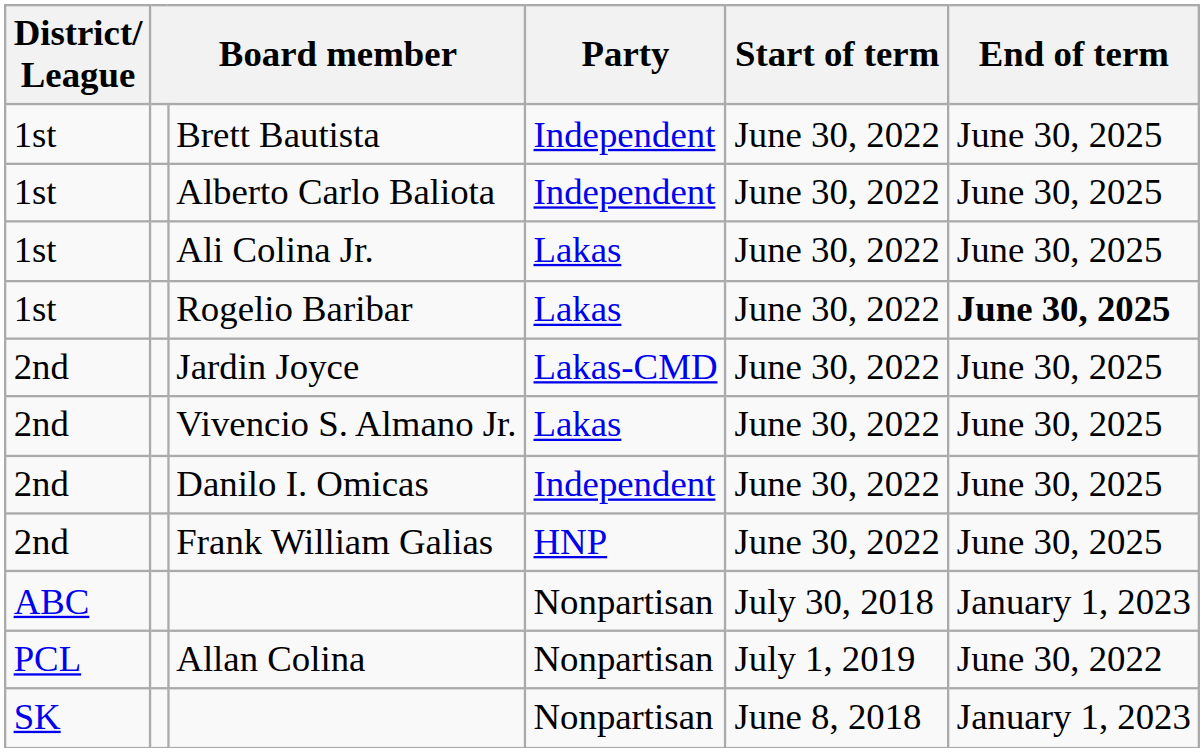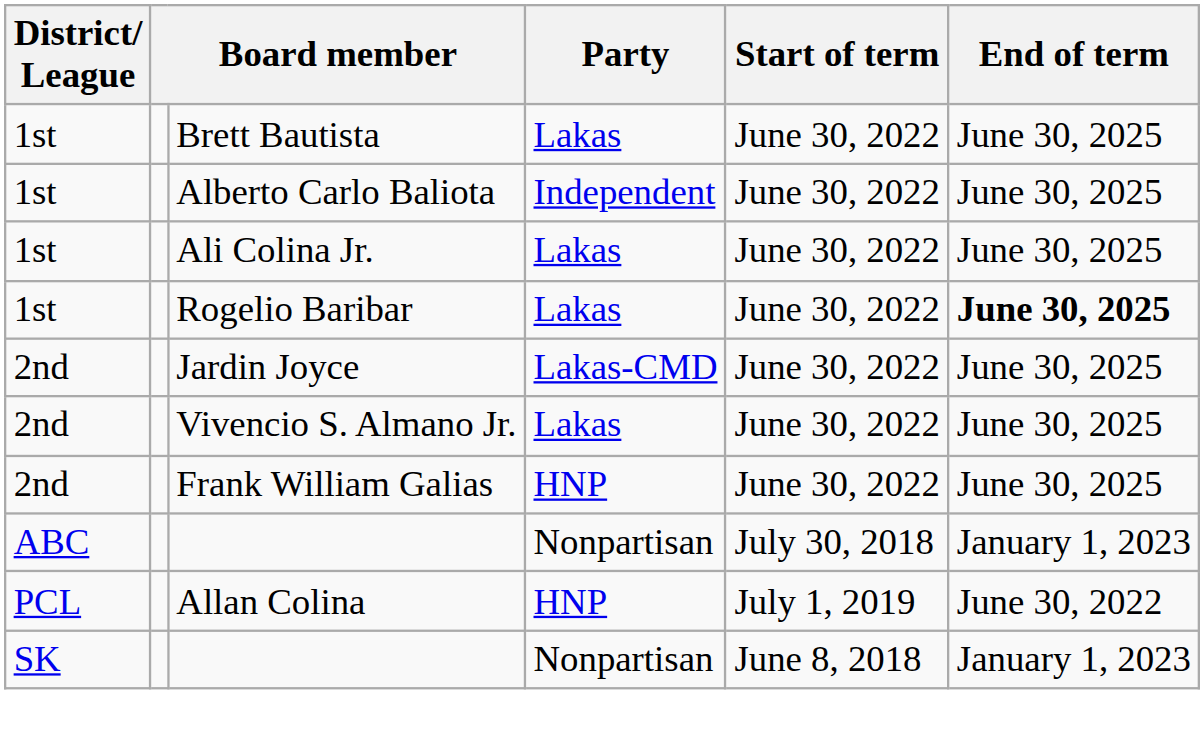(624, 133) Independent -> (577, 133) Lakas
- row: (41, 483)
(623, 658) Nonpartisan -> (570, 600) HNP
